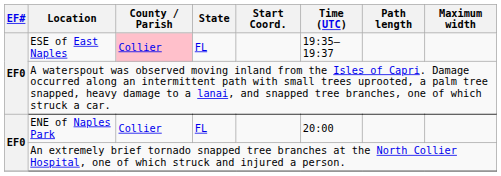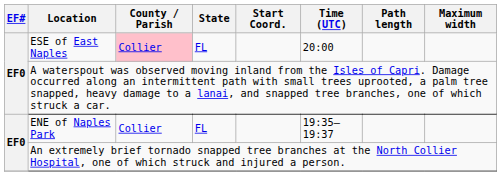(321, 47) 19:35–19:37 -> (318, 47) 20:00
(318, 128) 20:00 -> (321, 128) 19:35–19:37
